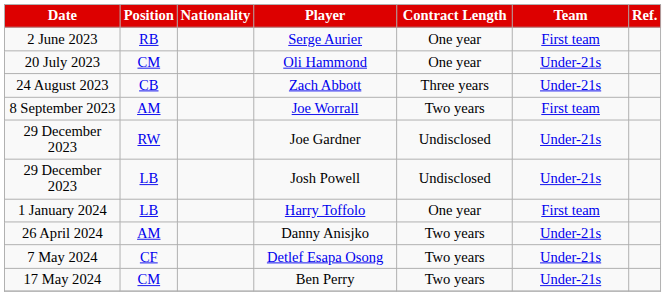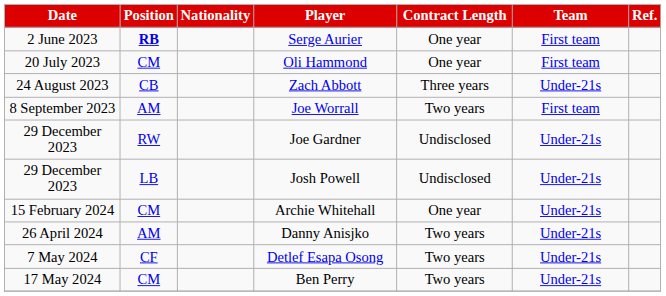(149, 39) normal -> (149, 39) bold
(571, 62) Under-21s -> (571, 62) First team
- row: (325, 210)
+ row: (325, 210)
